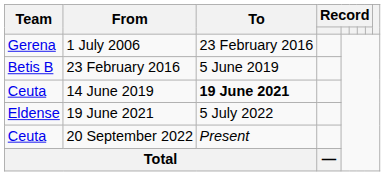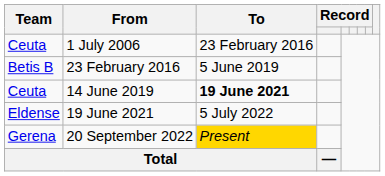(32, 45) Gerena -> (27, 45) Ceuta
(27, 136) Ceuta -> (32, 136) Gerena
(224, 136) no background -> (224, 136) gold background
